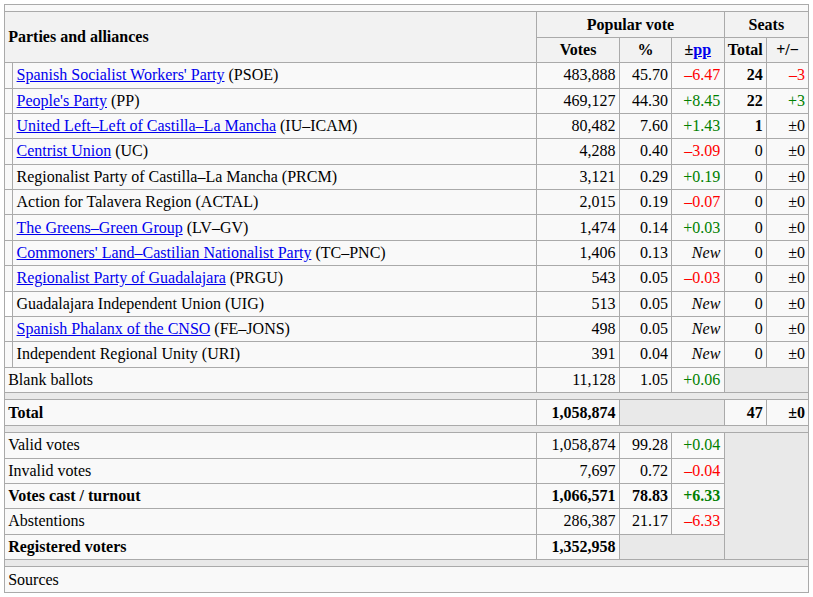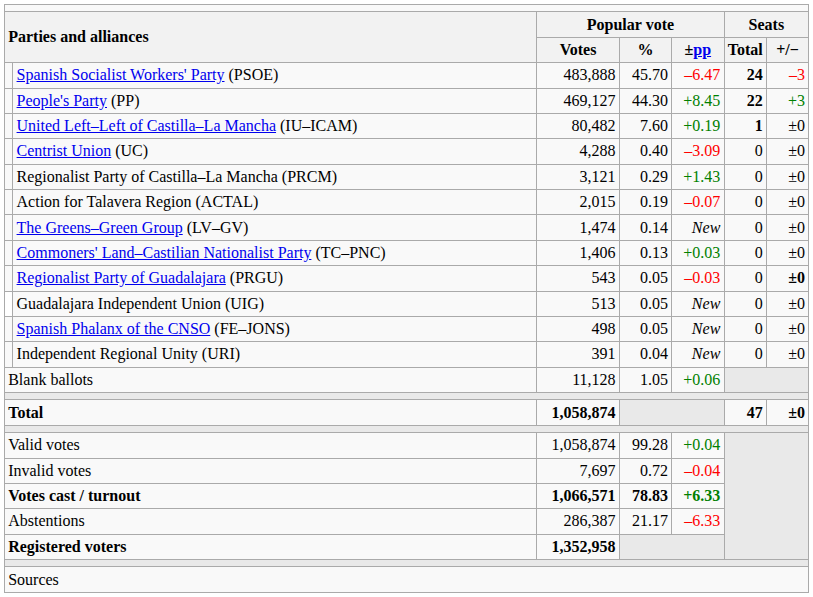(702, 126) +1.43 -> (702, 126) +0.19
(702, 176) +0.19 -> (702, 176) +1.43
(702, 227) +0.03 -> (706, 227) New
(706, 252) New -> (702, 252) +0.03
(797, 278) normal -> (797, 278) bold
